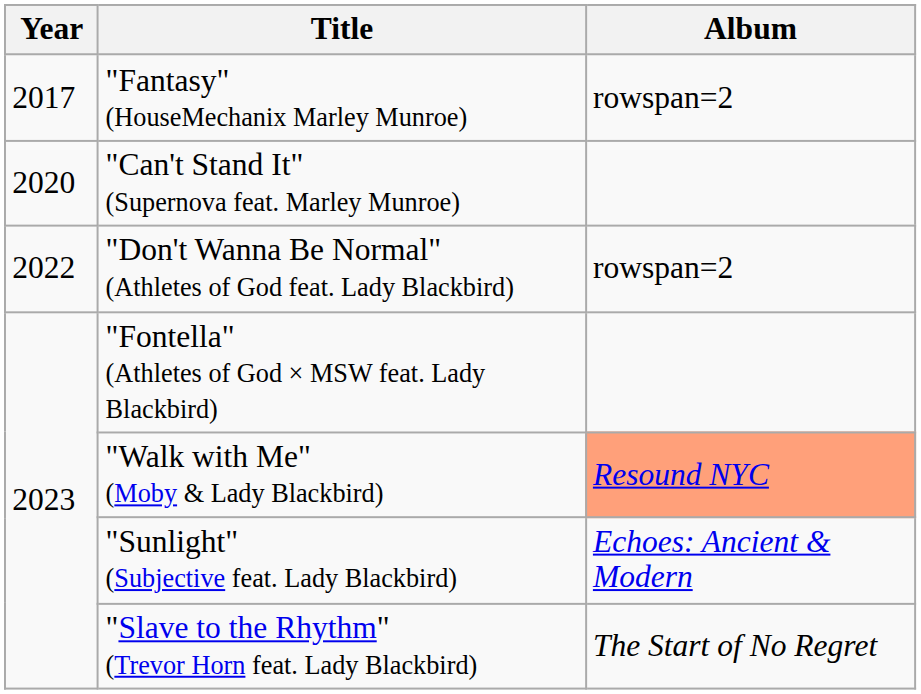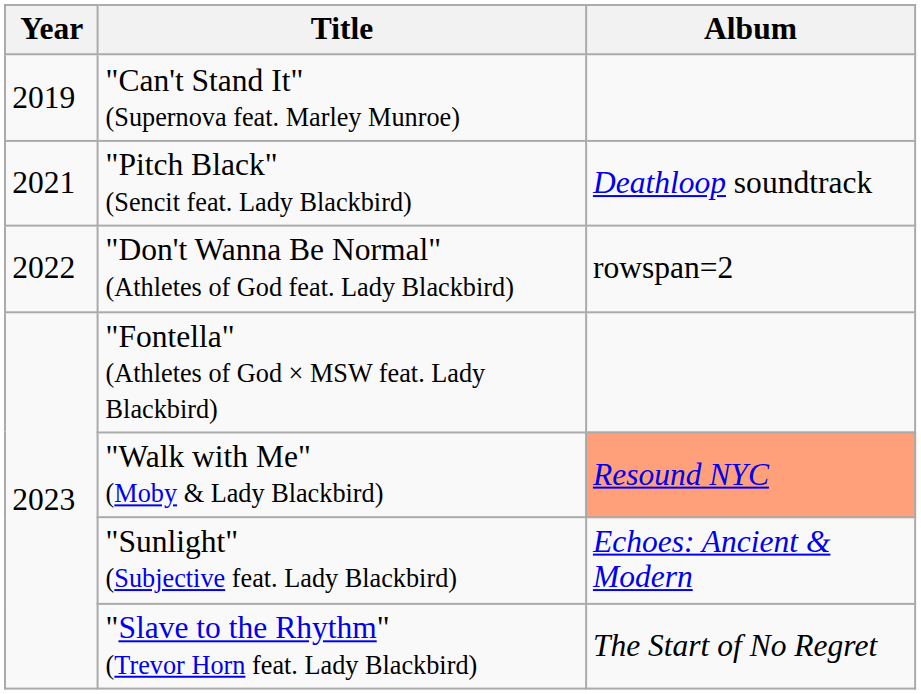- row: (286, 97)
(44, 182) 2020 -> (44, 97) 2019
+ row: (259, 182)
